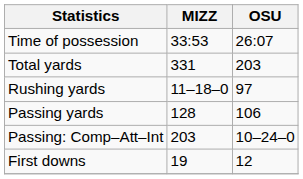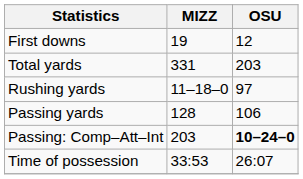rows swapped: (47, 161) <-> (73, 40)
(265, 137) normal -> (265, 137) bold
